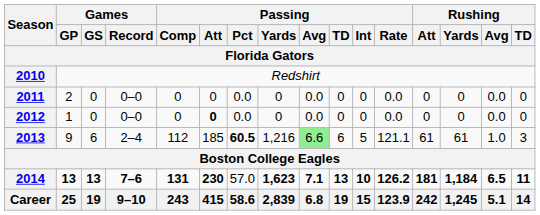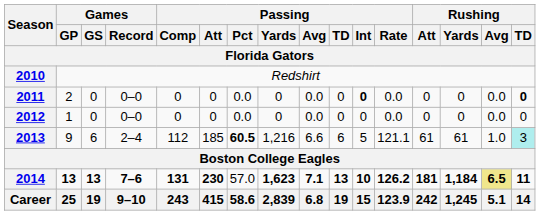(363, 96) normal -> (363, 96) bold
(523, 96) normal -> (523, 96) bold
(213, 117) bold -> (213, 117) normal
(314, 138) lightgreen background -> (314, 138) no background
(523, 138) no background -> (523, 138) paleturquoise background
(497, 179) no background -> (497, 179) khaki background
